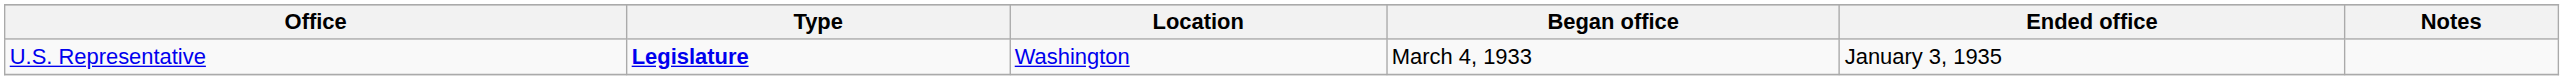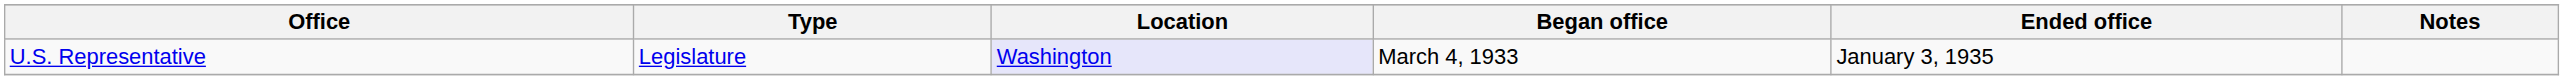(690, 56) bold -> (692, 56) normal
(1072, 56) no background -> (1054, 56) lavender background
